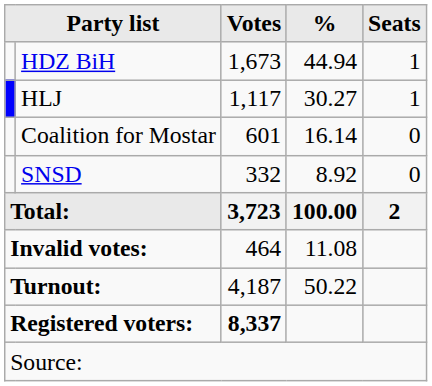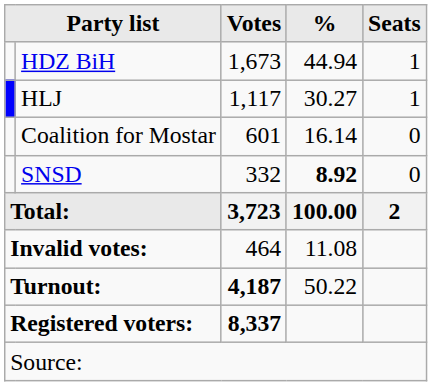(336, 173) normal -> (336, 173) bold
(254, 286) normal -> (254, 286) bold
